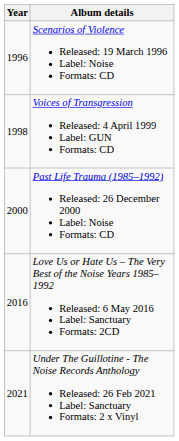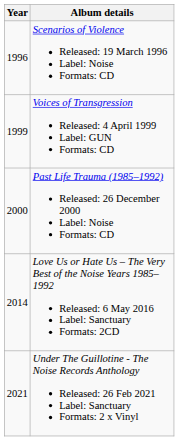(17, 131) 1998 -> (17, 131) 1999
(17, 302) 2016 -> (17, 302) 2014
